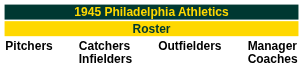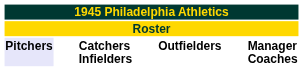(29, 45) no background -> (29, 45) lavender background
